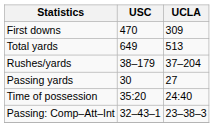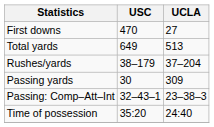(174, 30) 309 -> (171, 30) 27
(171, 80) 27 -> (174, 80) 309
rows swapped: (61, 113) <-> (52, 97)
